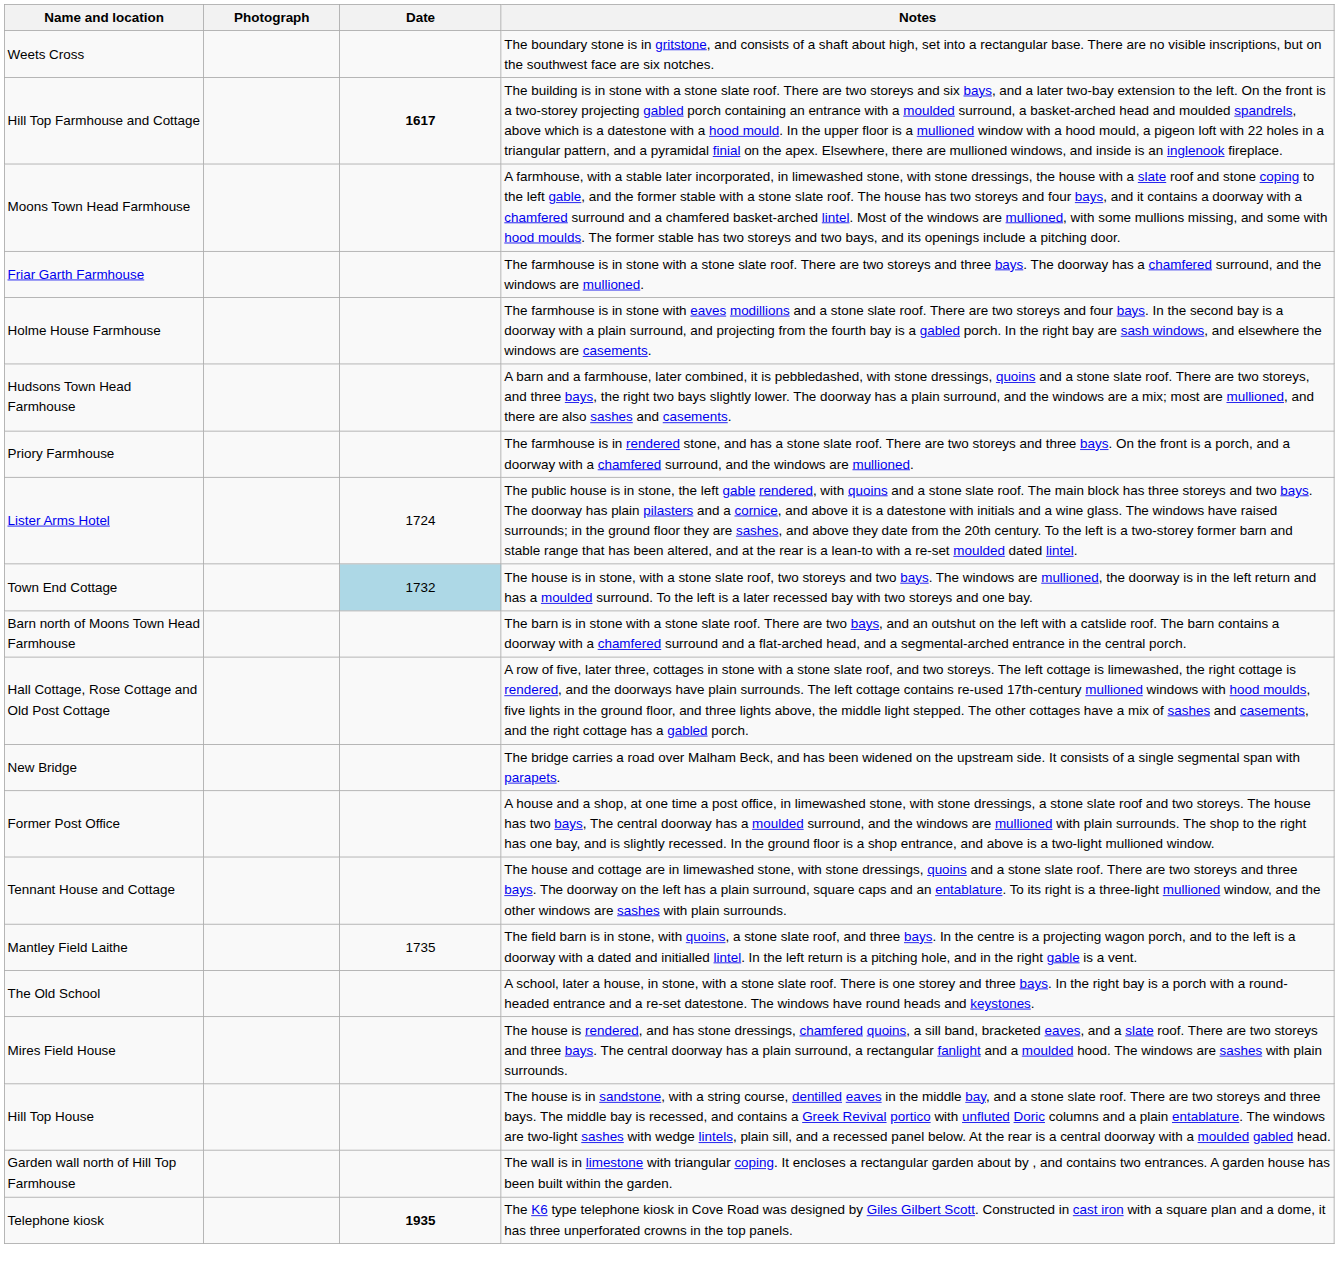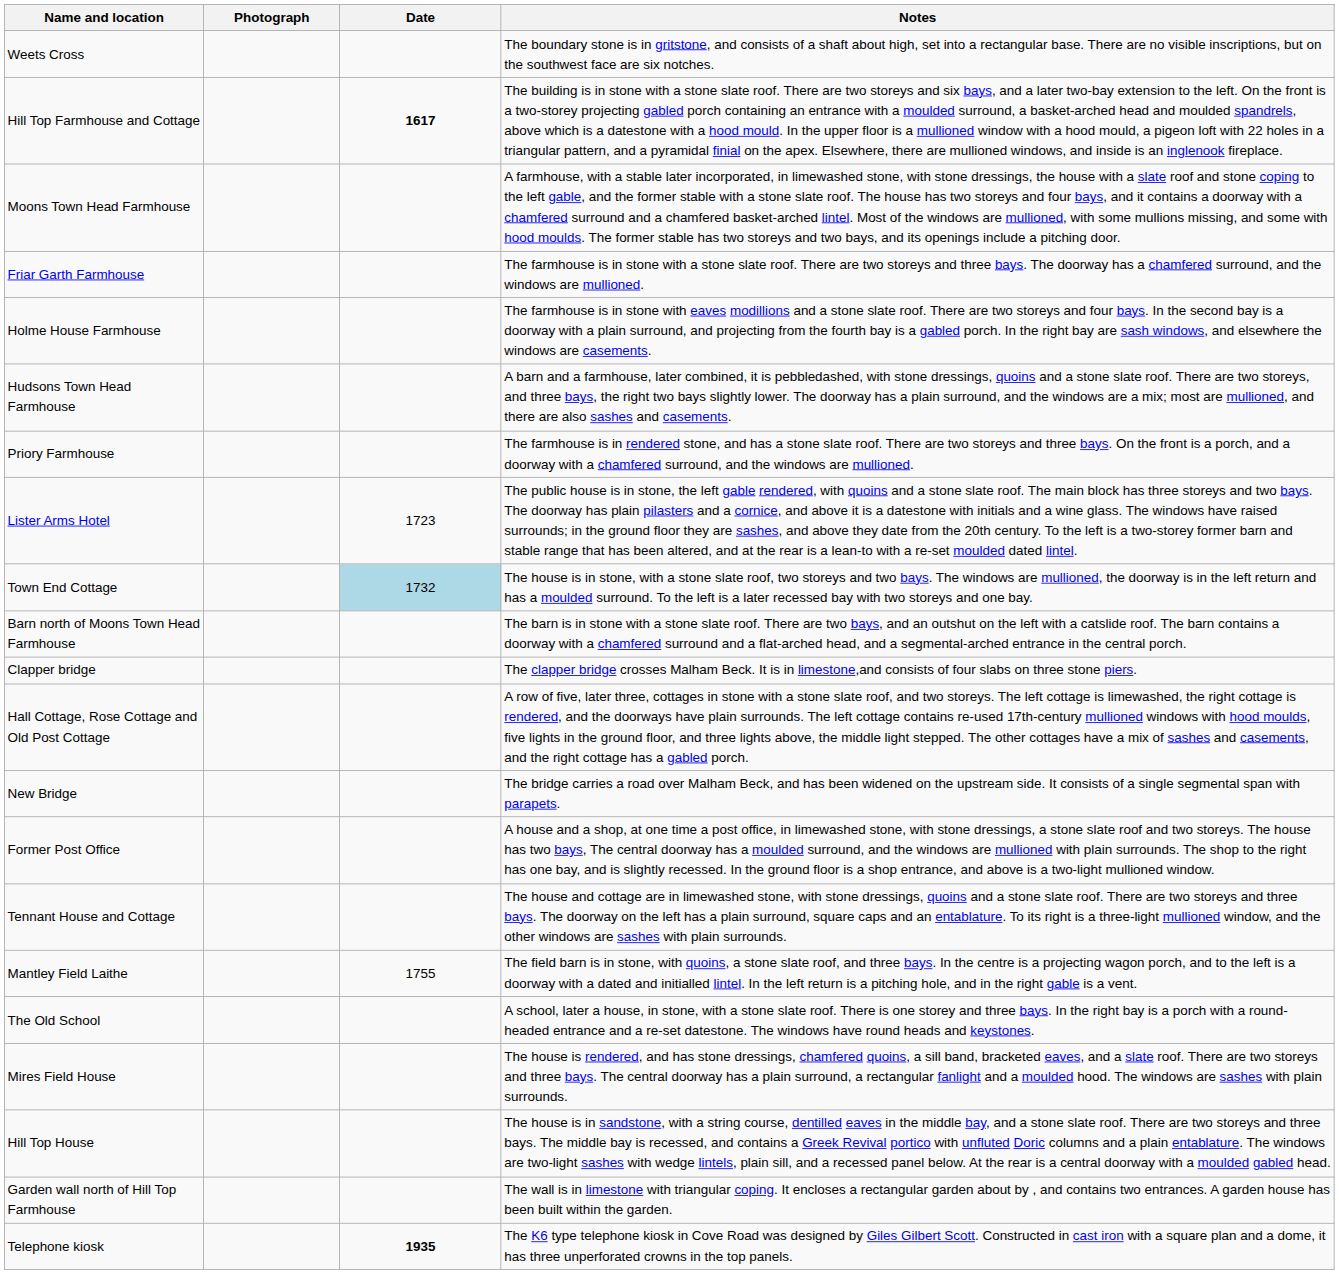(421, 520) 1724 -> (421, 520) 1723
+ row: (52, 670)
(421, 947) 1735 -> (421, 973) 1755
